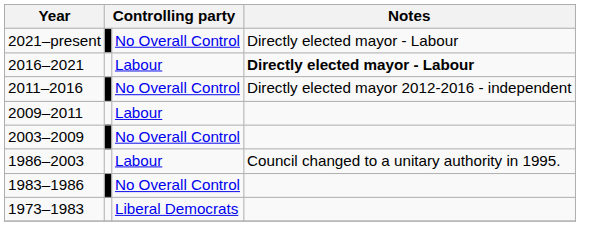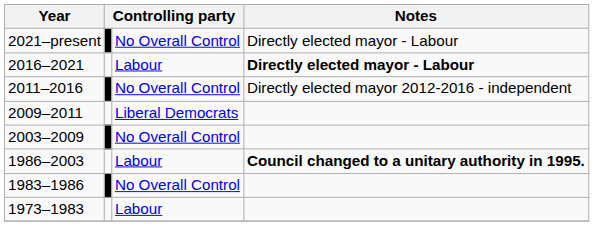(139, 112) Labour -> (177, 112) Liberal Democrats
(404, 161) normal -> (416, 161) bold
(177, 209) Liberal Democrats -> (139, 209) Labour
